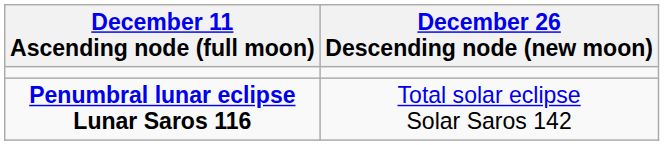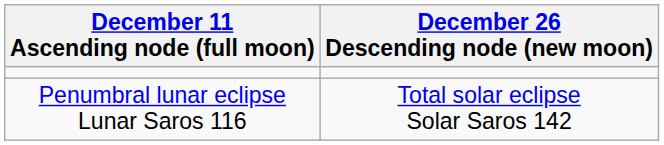(162, 108) bold -> (162, 108) normal
